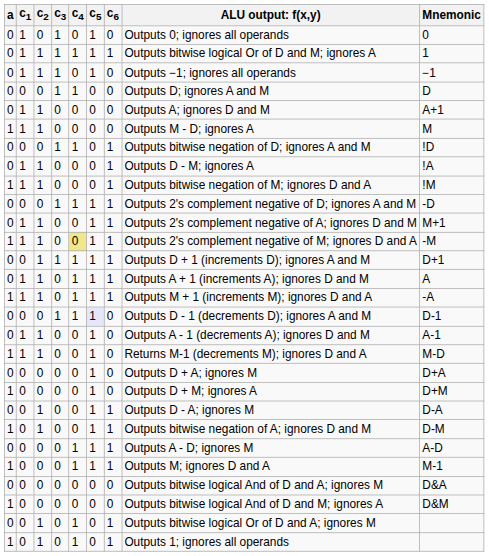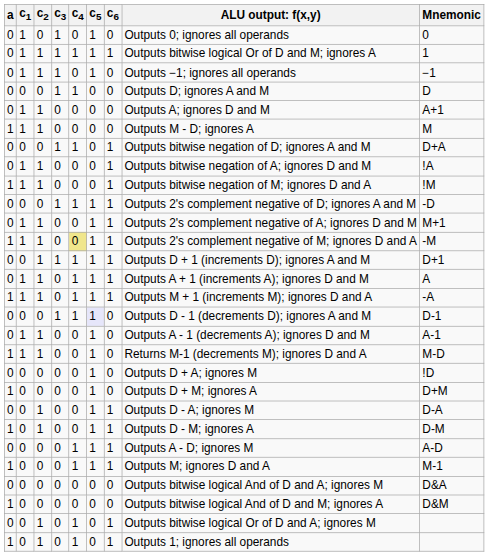(428, 147) !D -> (434, 147) D+A
(189, 166) Outputs D - M; ignores A -> (248, 166) Outputs bitwise negation of A; ignores D and M
(434, 373) D+A -> (428, 373) !D
(248, 429) Outputs bitwise negation of A; ignores D and M -> (189, 429) Outputs D - M; ignores A
